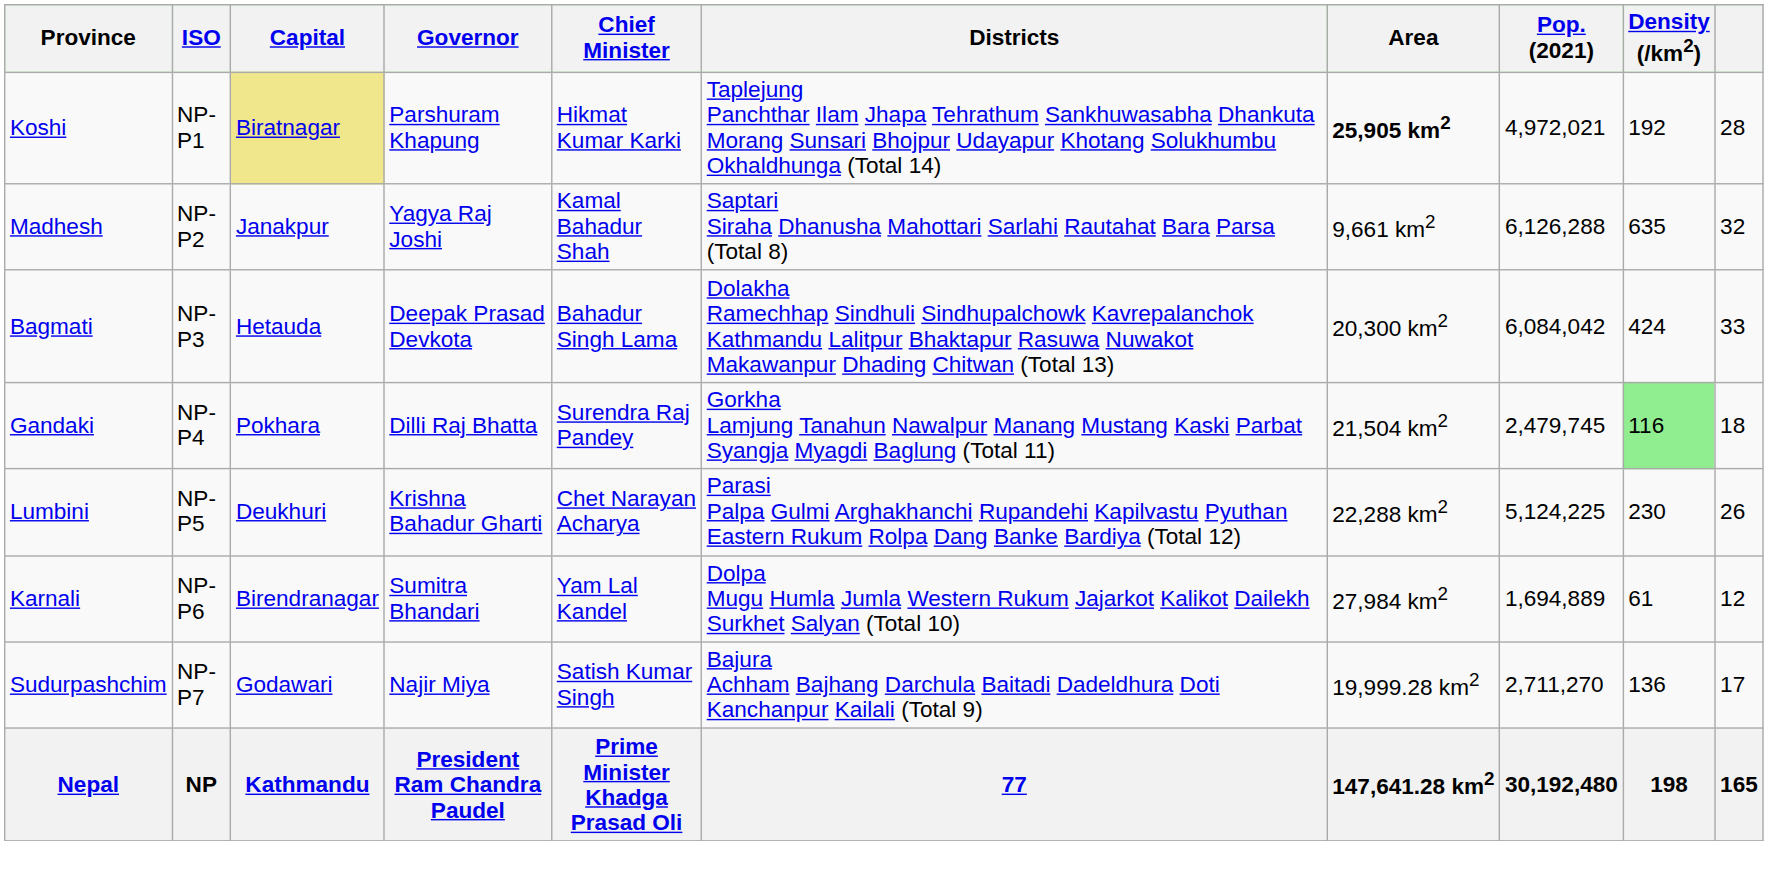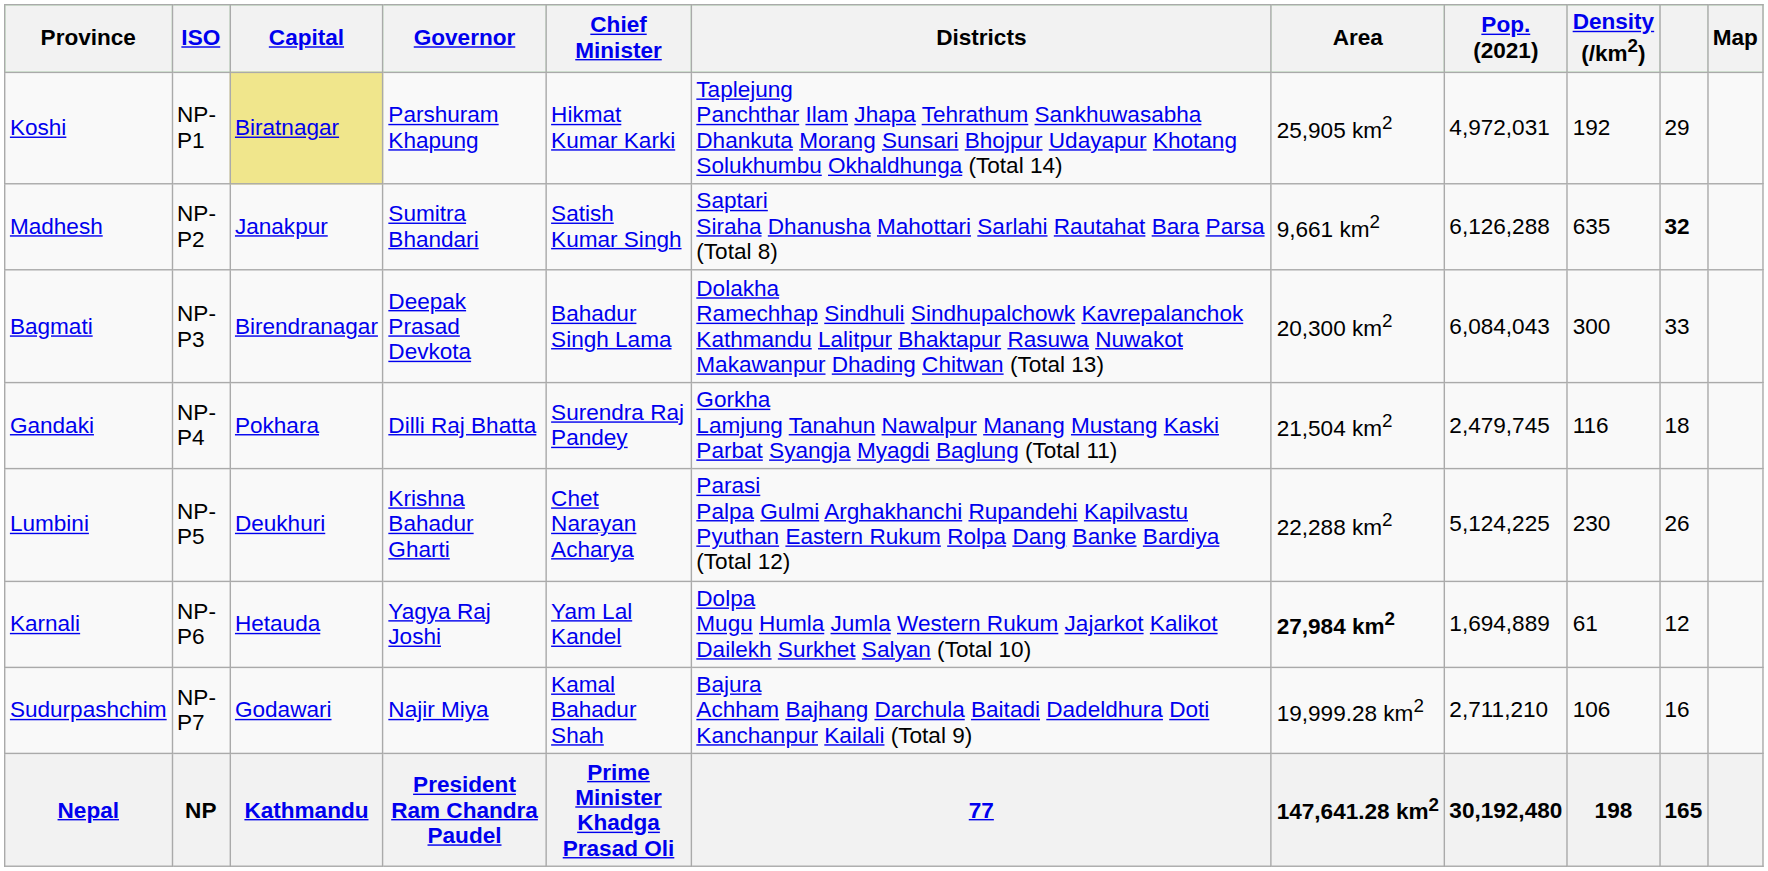+ column: (1735, 38)
(1391, 127) bold -> (1335, 127) normal
(1555, 127) 4,972,021 -> (1500, 127) 4,972,031
(1733, 127) 28 -> (1677, 127) 29
(441, 226) Yagya Raj Joshi -> (433, 226) Sumitra Bhandari
(599, 226) Kamal Bahadur Shah -> (616, 226) Satish Kumar Singh
(1733, 226) normal -> (1677, 226) bold
(279, 326) Hetauda -> (306, 326) Birendranagar
(1555, 326) 6,084,042 -> (1500, 326) 6,084,043
(1647, 326) 424 -> (1591, 326) 300
(1646, 425) lightgreen background -> (1591, 425) no background
(307, 598) Birendranagar -> (278, 623) Hetauda
(434, 598) Sumitra Bhandari -> (440, 623) Yagya Raj Joshi
(1390, 598) normal -> (1336, 623) bold
(624, 685) Satish Kumar Singh -> (594, 710) Kamal Bahadur Shah
(1554, 685) 2,711,270 -> (1499, 710) 2,711,210
(1647, 685) 136 -> (1591, 710) 106
(1733, 685) 17 -> (1677, 710) 16
